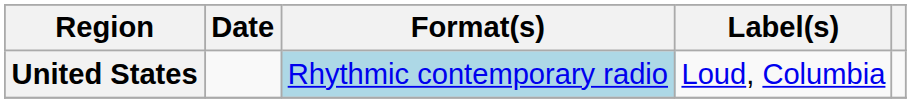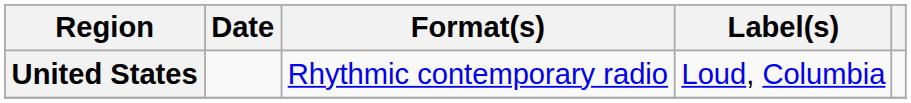(478, 73) lightblue background -> (478, 73) no background
